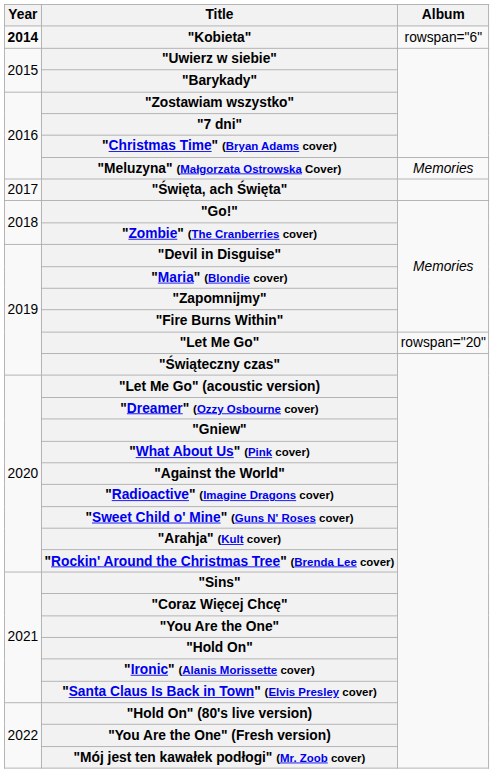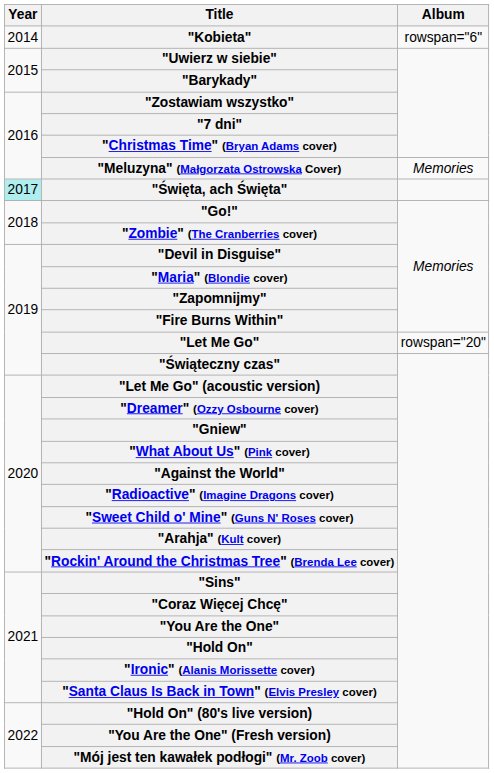(23, 37) bold -> (23, 37) normal
(23, 189) no background -> (23, 189) paleturquoise background
